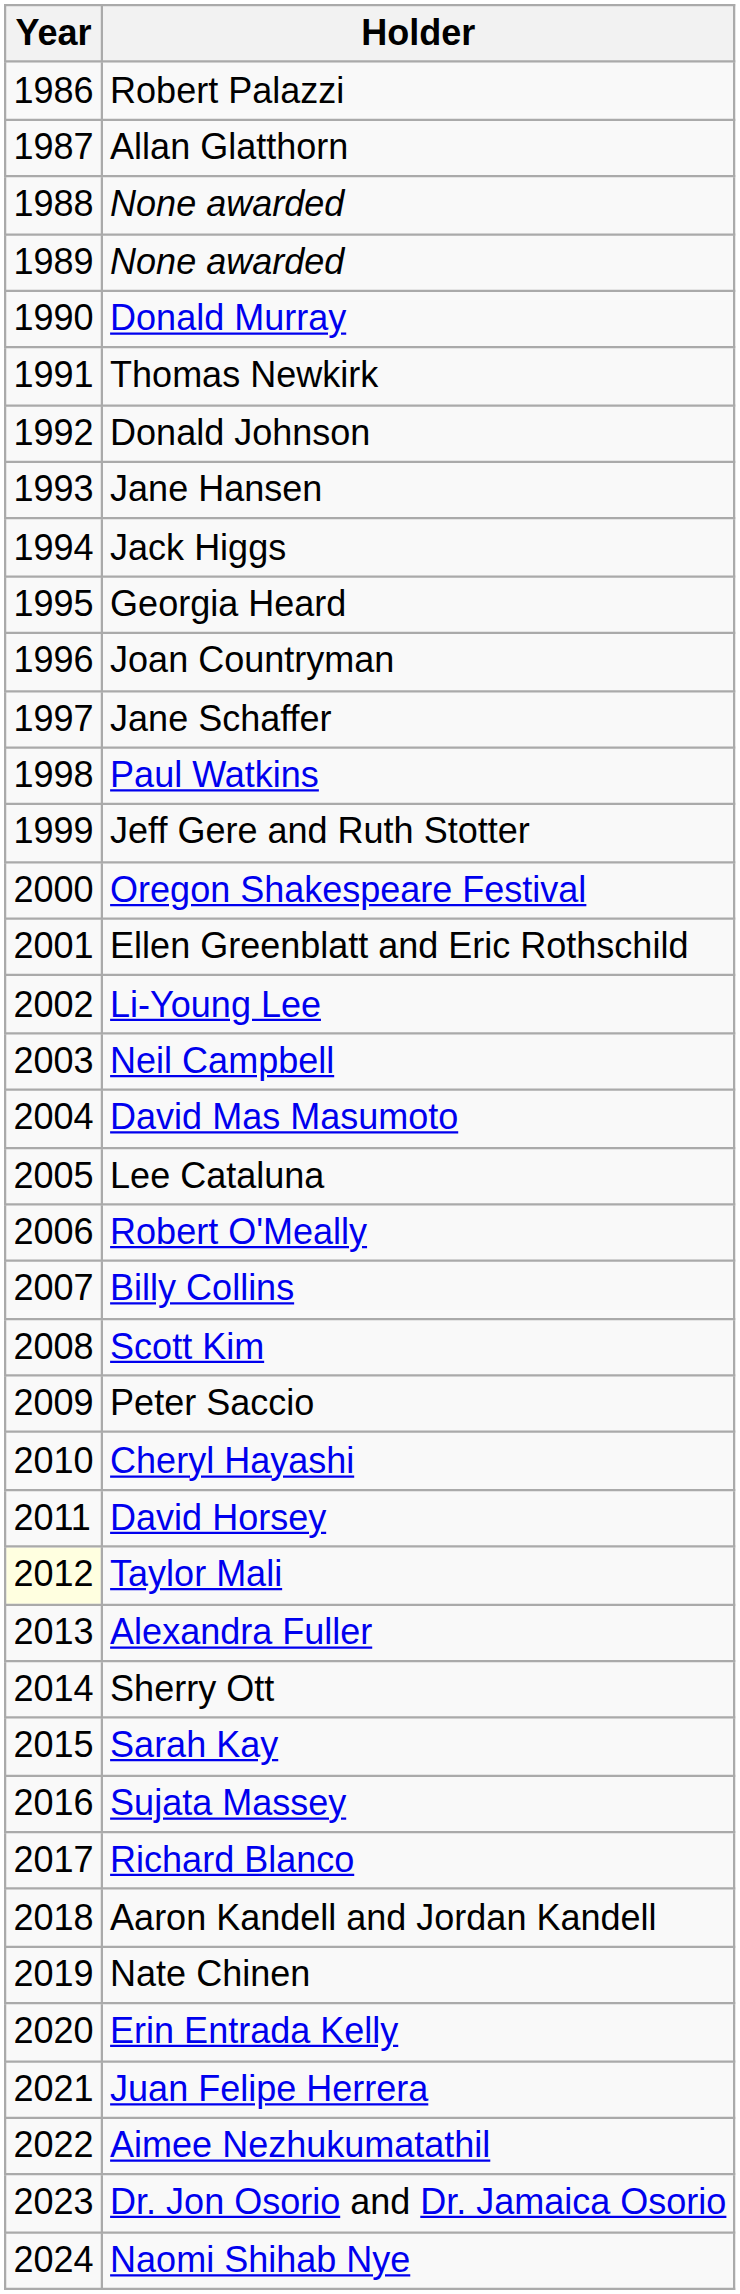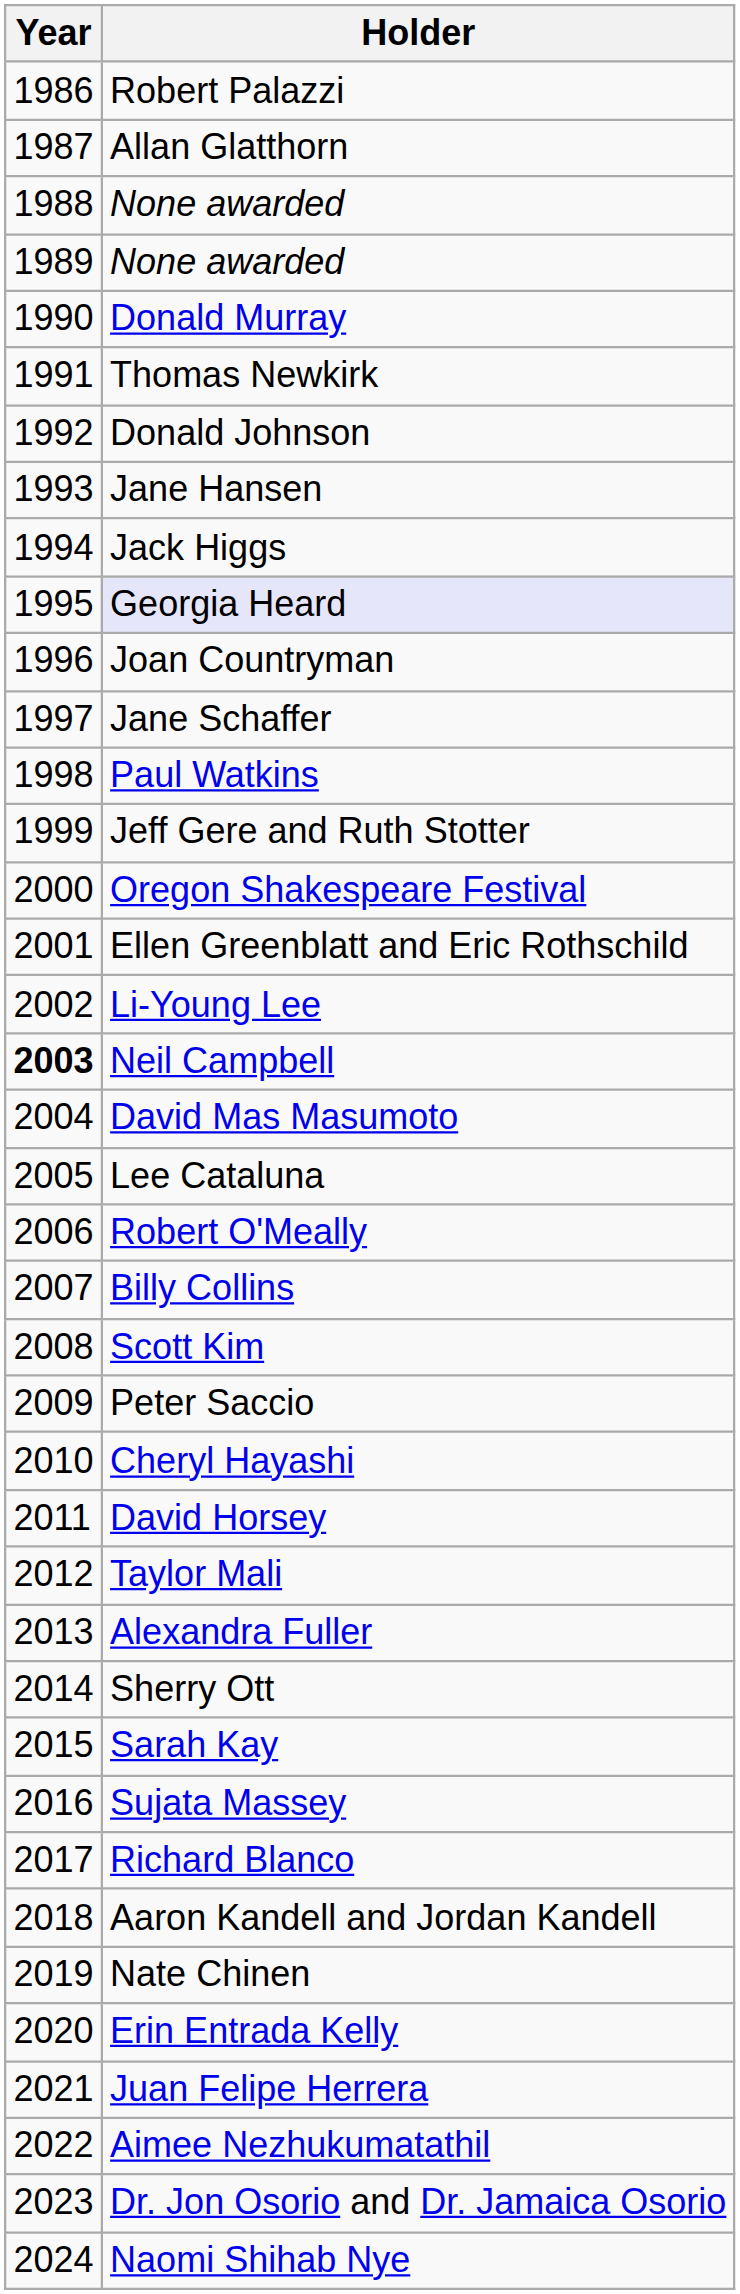(228, 603) no background -> (228, 603) lavender background
(53, 1060) normal -> (53, 1060) bold
(53, 1574) lightyellow background -> (53, 1574) no background
